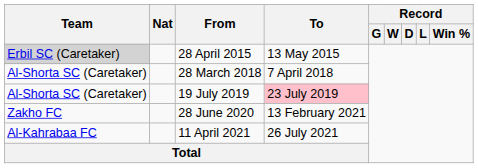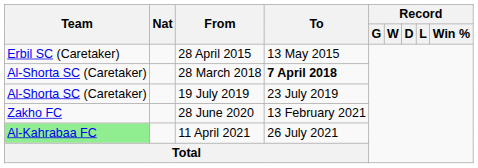(63, 53) lightgrey background -> (63, 53) no background
(300, 73) normal -> (302, 73) bold
(303, 93) pink background -> (303, 93) no background
(52, 133) no background -> (52, 133) lightgreen background
